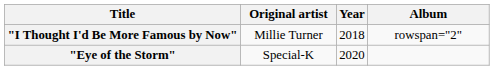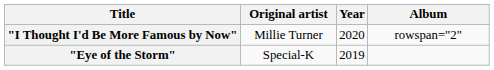(352, 34) 2018 -> (352, 34) 2020
(352, 55) 2020 -> (352, 55) 2019
